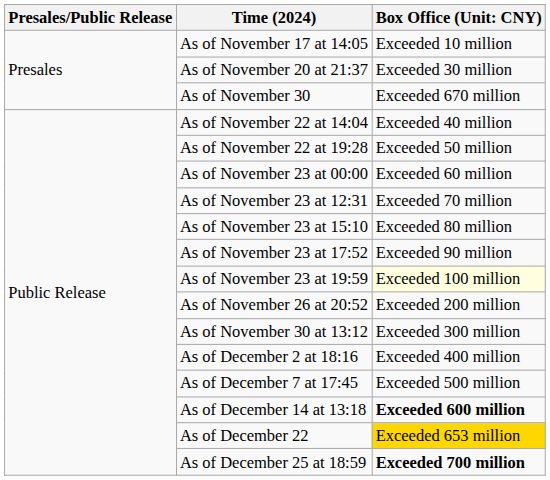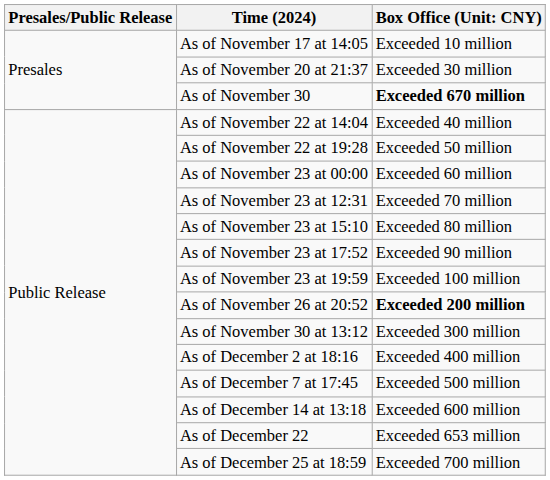(448, 95) normal -> (450, 95) bold
(448, 278) lightyellow background -> (448, 278) no background
(448, 305) normal -> (450, 305) bold
(450, 409) bold -> (448, 409) normal
(448, 435) gold background -> (448, 435) no background
(450, 461) bold -> (448, 461) normal
